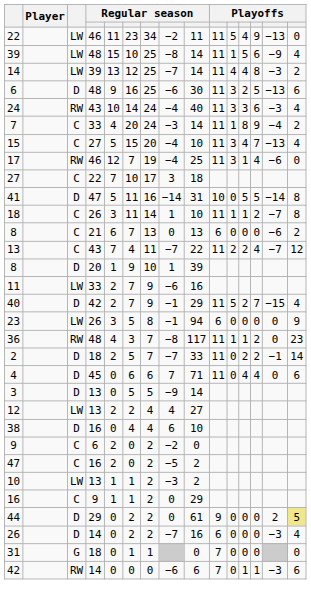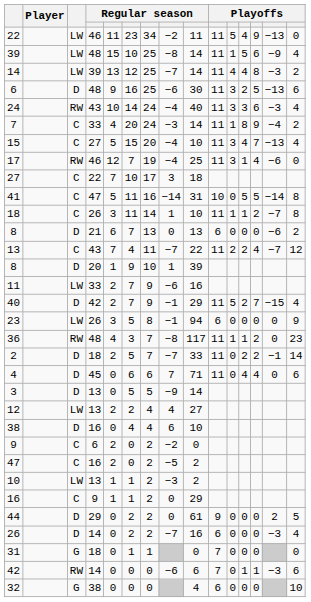(77, 196) D -> (76, 196) C
(77, 232) C -> (76, 232) D
(297, 517) khaki background -> (296, 517) no background
+ row: (14, 588)
